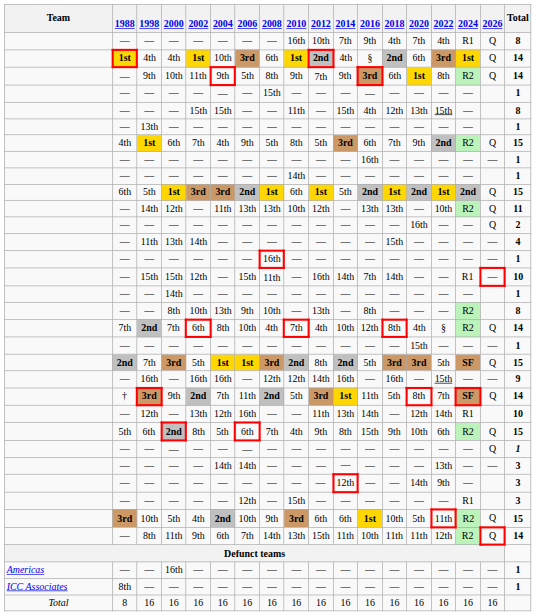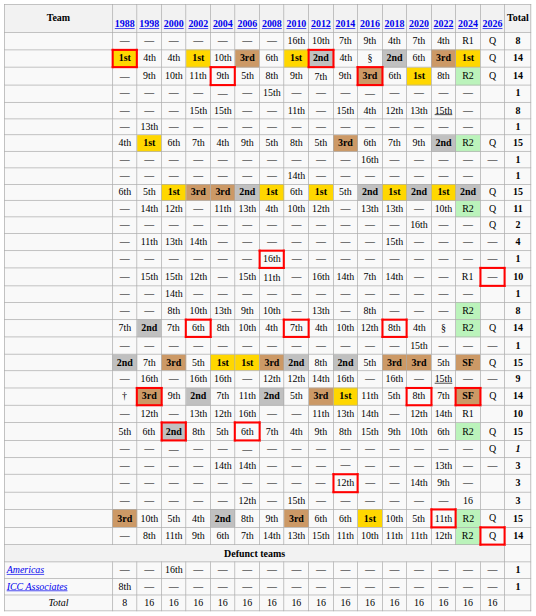(272, 209) 13th -> (272, 209) 4th
(468, 501) R1 -> (468, 501) 16
(247, 518) 10th -> (247, 518) 8th
